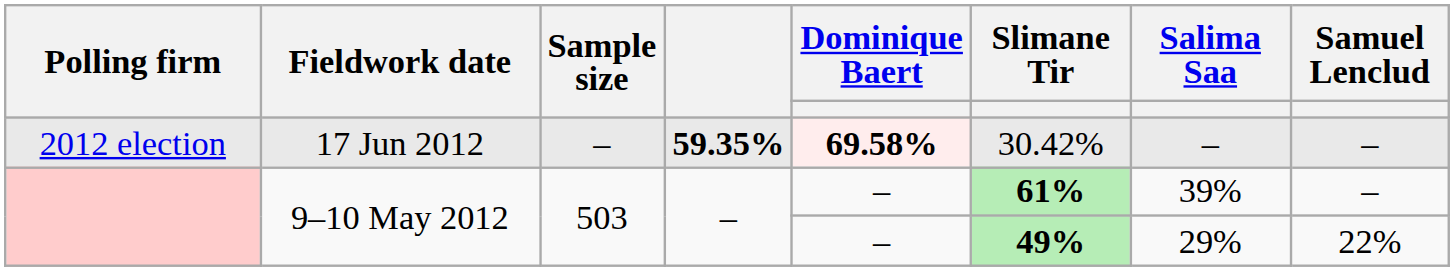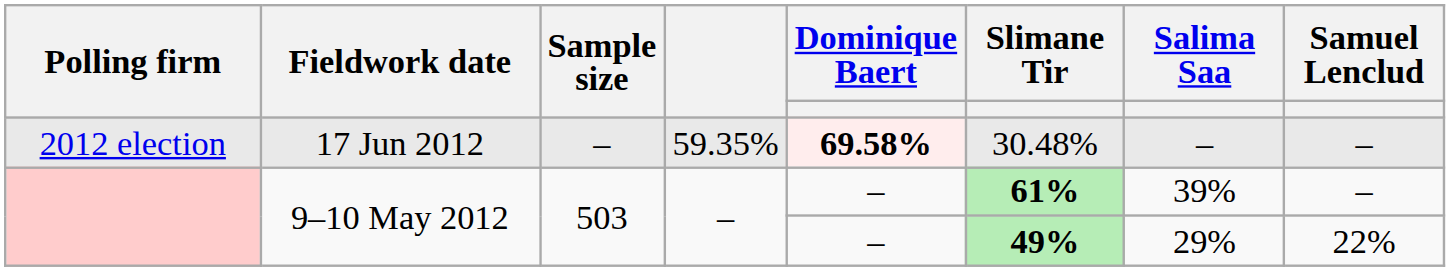(728, 142) bold -> (726, 142) normal
(1051, 142) 30.42% -> (1045, 142) 30.48%
